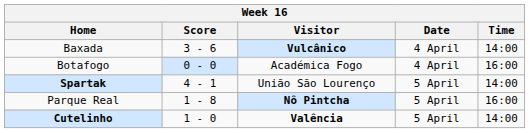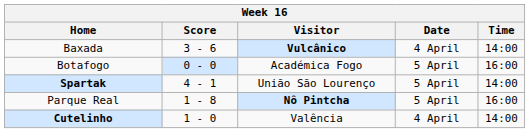(437, 66) 4 April -> (437, 66) 5 April
(317, 119) bold -> (317, 119) normal
(437, 119) 5 April -> (437, 119) 4 April
